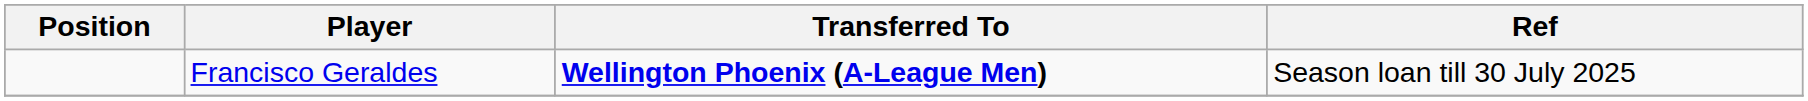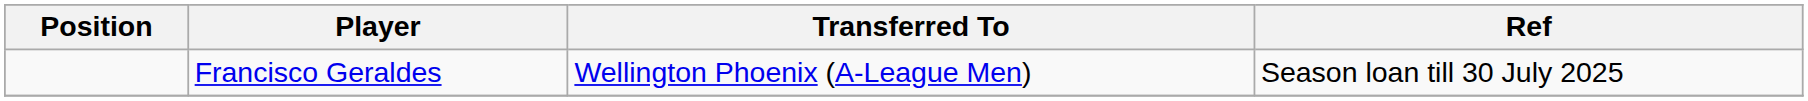(804, 72) bold -> (803, 72) normal
